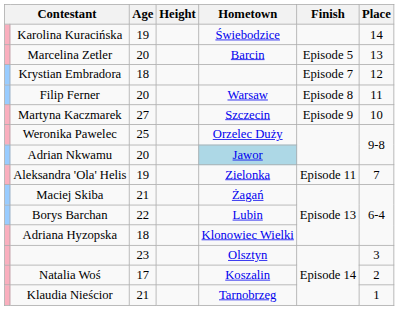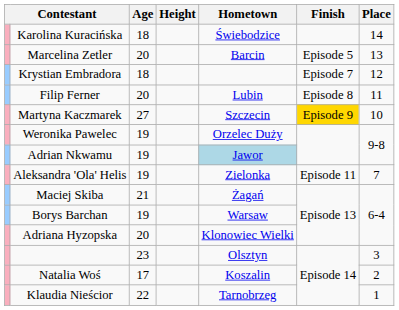(143, 34) 19 -> (143, 34) 18
(248, 94) Warsaw -> (248, 94) Lubin
(328, 114) no background -> (328, 114) gold background
(143, 134) 25 -> (143, 134) 19
(143, 154) 20 -> (143, 154) 19
(143, 214) 22 -> (143, 214) 19
(248, 214) Lubin -> (248, 214) Warsaw
(143, 235) 18 -> (143, 235) 20
(143, 295) 21 -> (143, 295) 22
